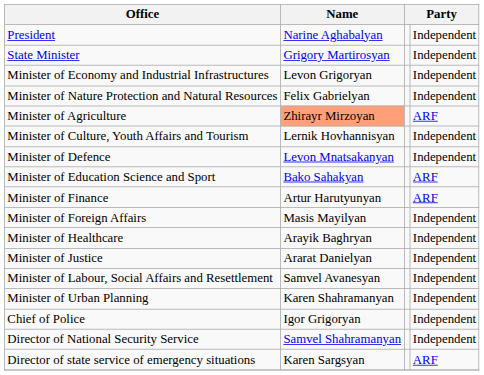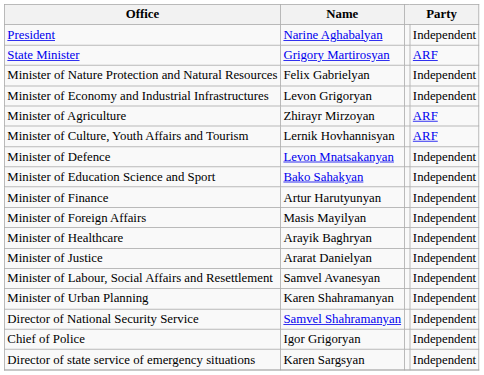(444, 55) Independent -> (425, 55) ARF
rows swapped: (138, 75) <-> (142, 95)
(329, 116) lightsalmon background -> (329, 116) no background
(444, 136) Independent -> (425, 136) ARF
(425, 177) ARF -> (444, 177) Independent
(425, 197) ARF -> (444, 197) Independent
rows swapped: (103, 339) <-> (46, 319)
(425, 359) ARF -> (444, 359) Independent
